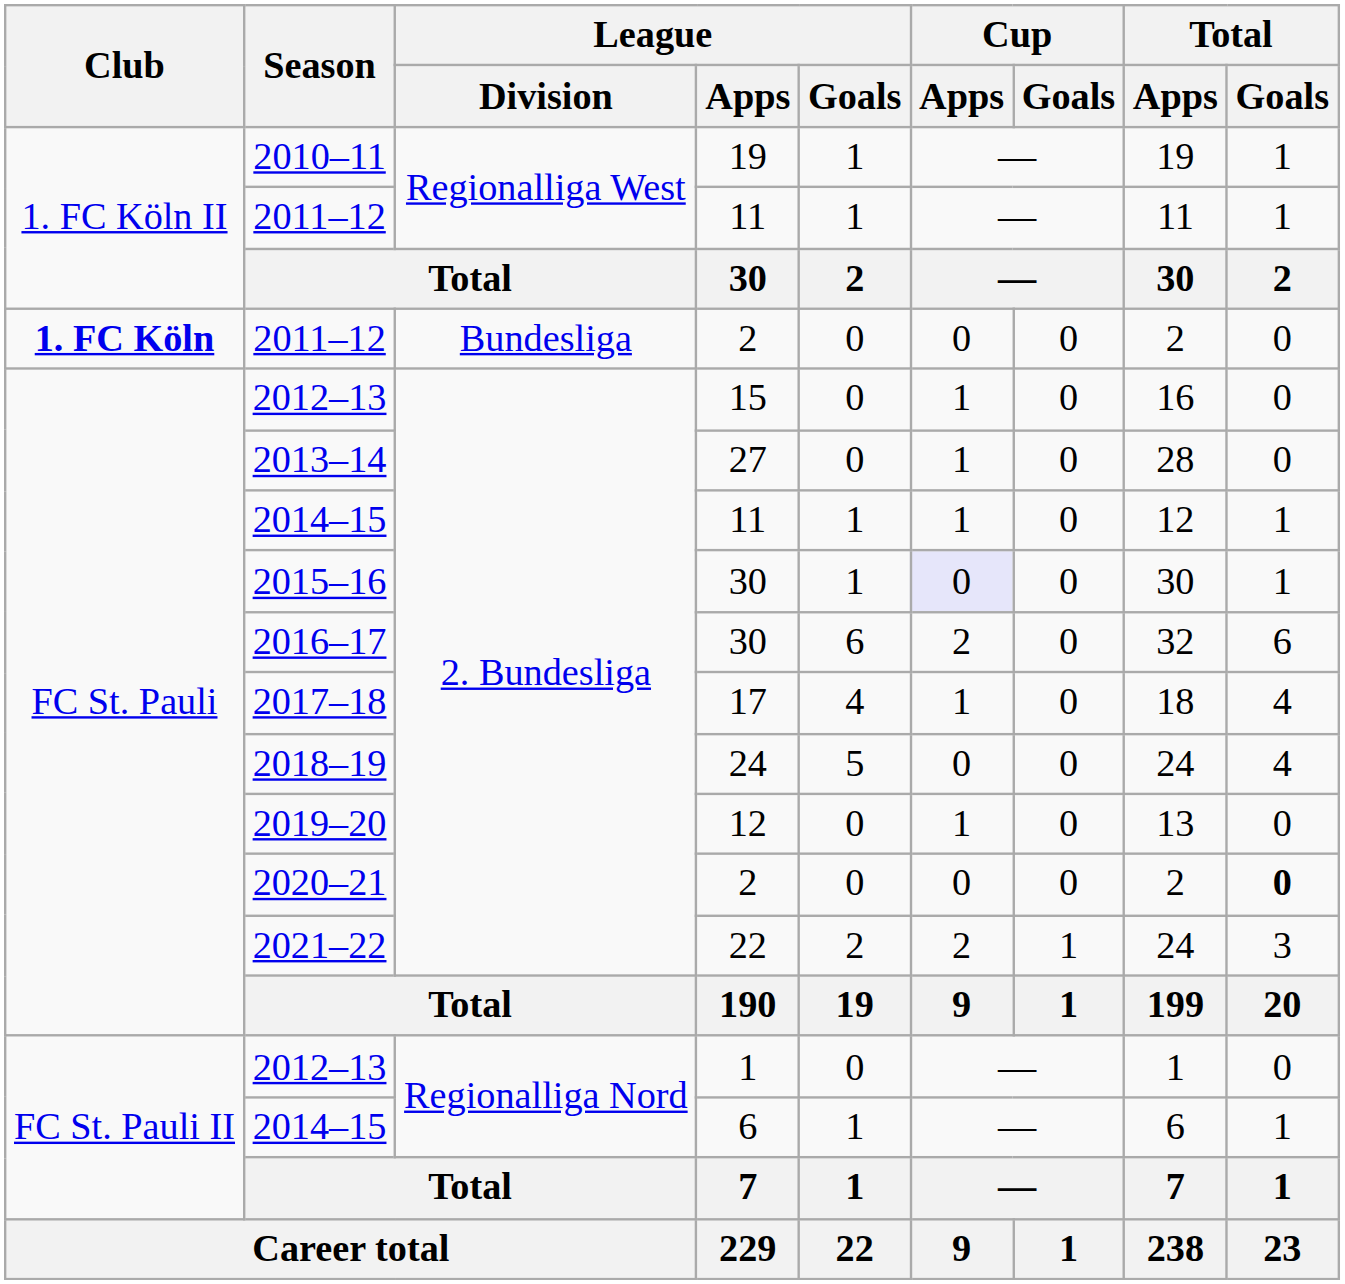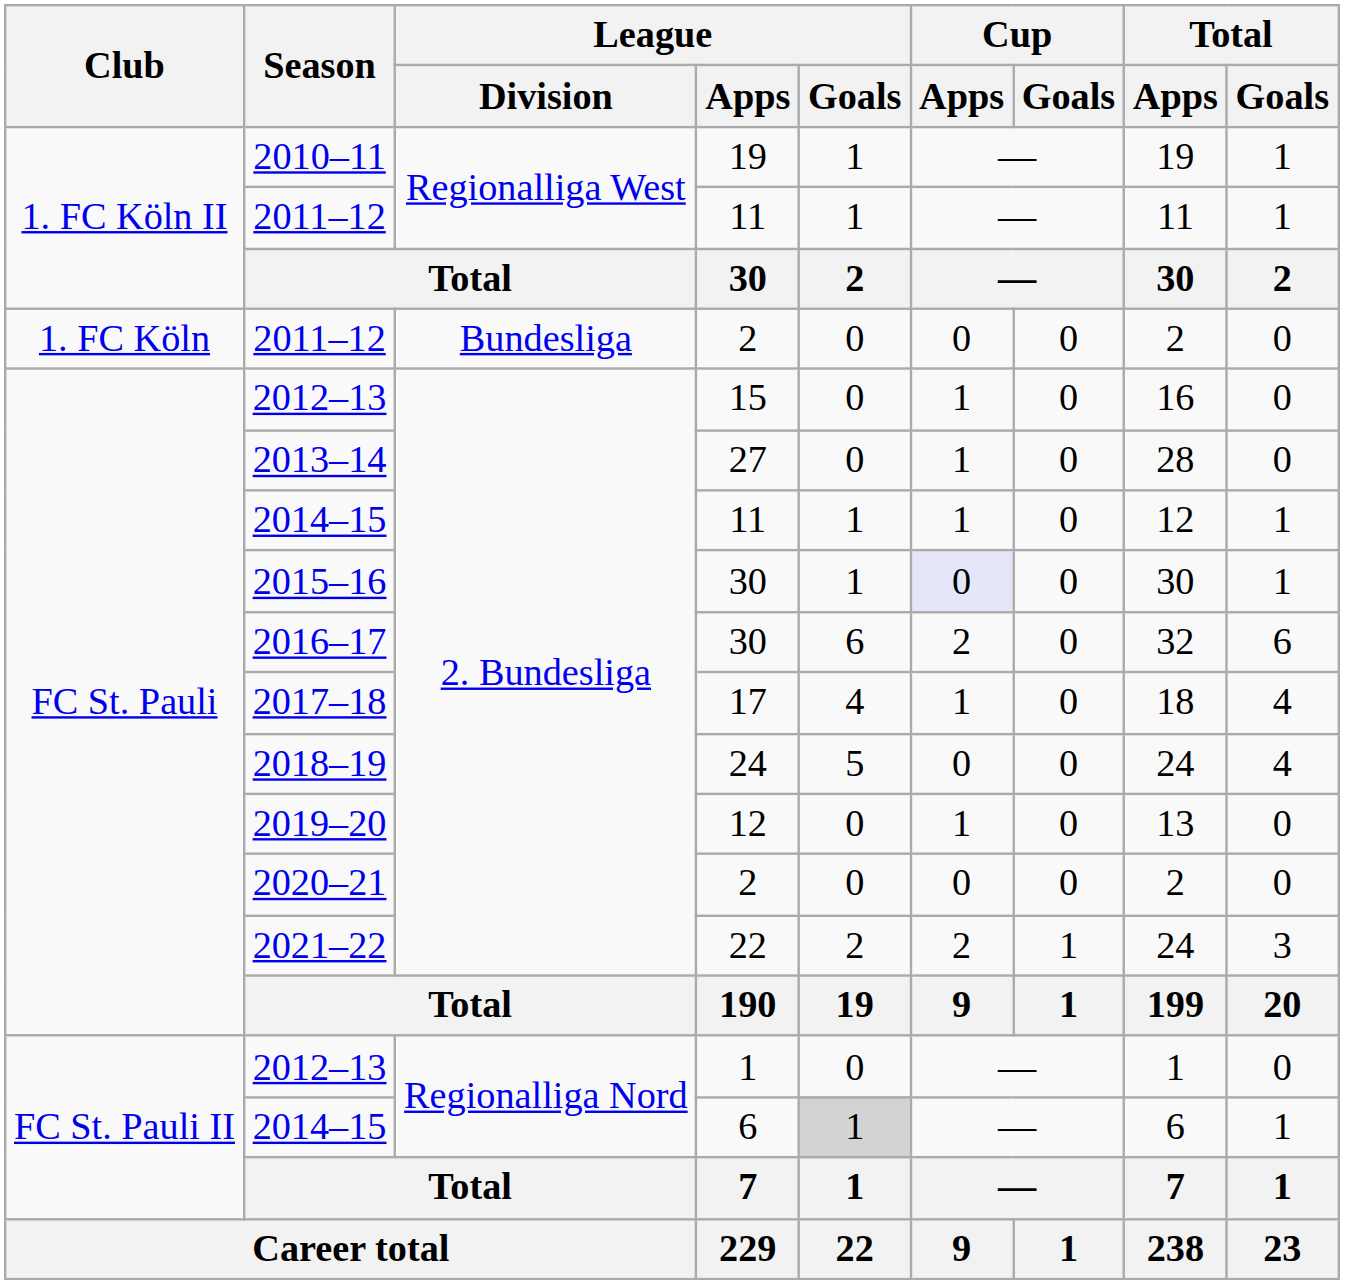(125, 338) bold -> (124, 338) normal
(1282, 883) bold -> (1282, 883) normal
(855, 1126) no background -> (855, 1126) lightgrey background
